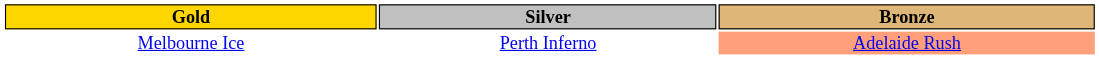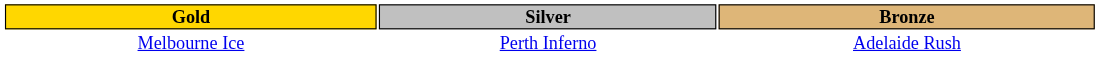(907, 42) lightsalmon background -> (907, 42) no background
